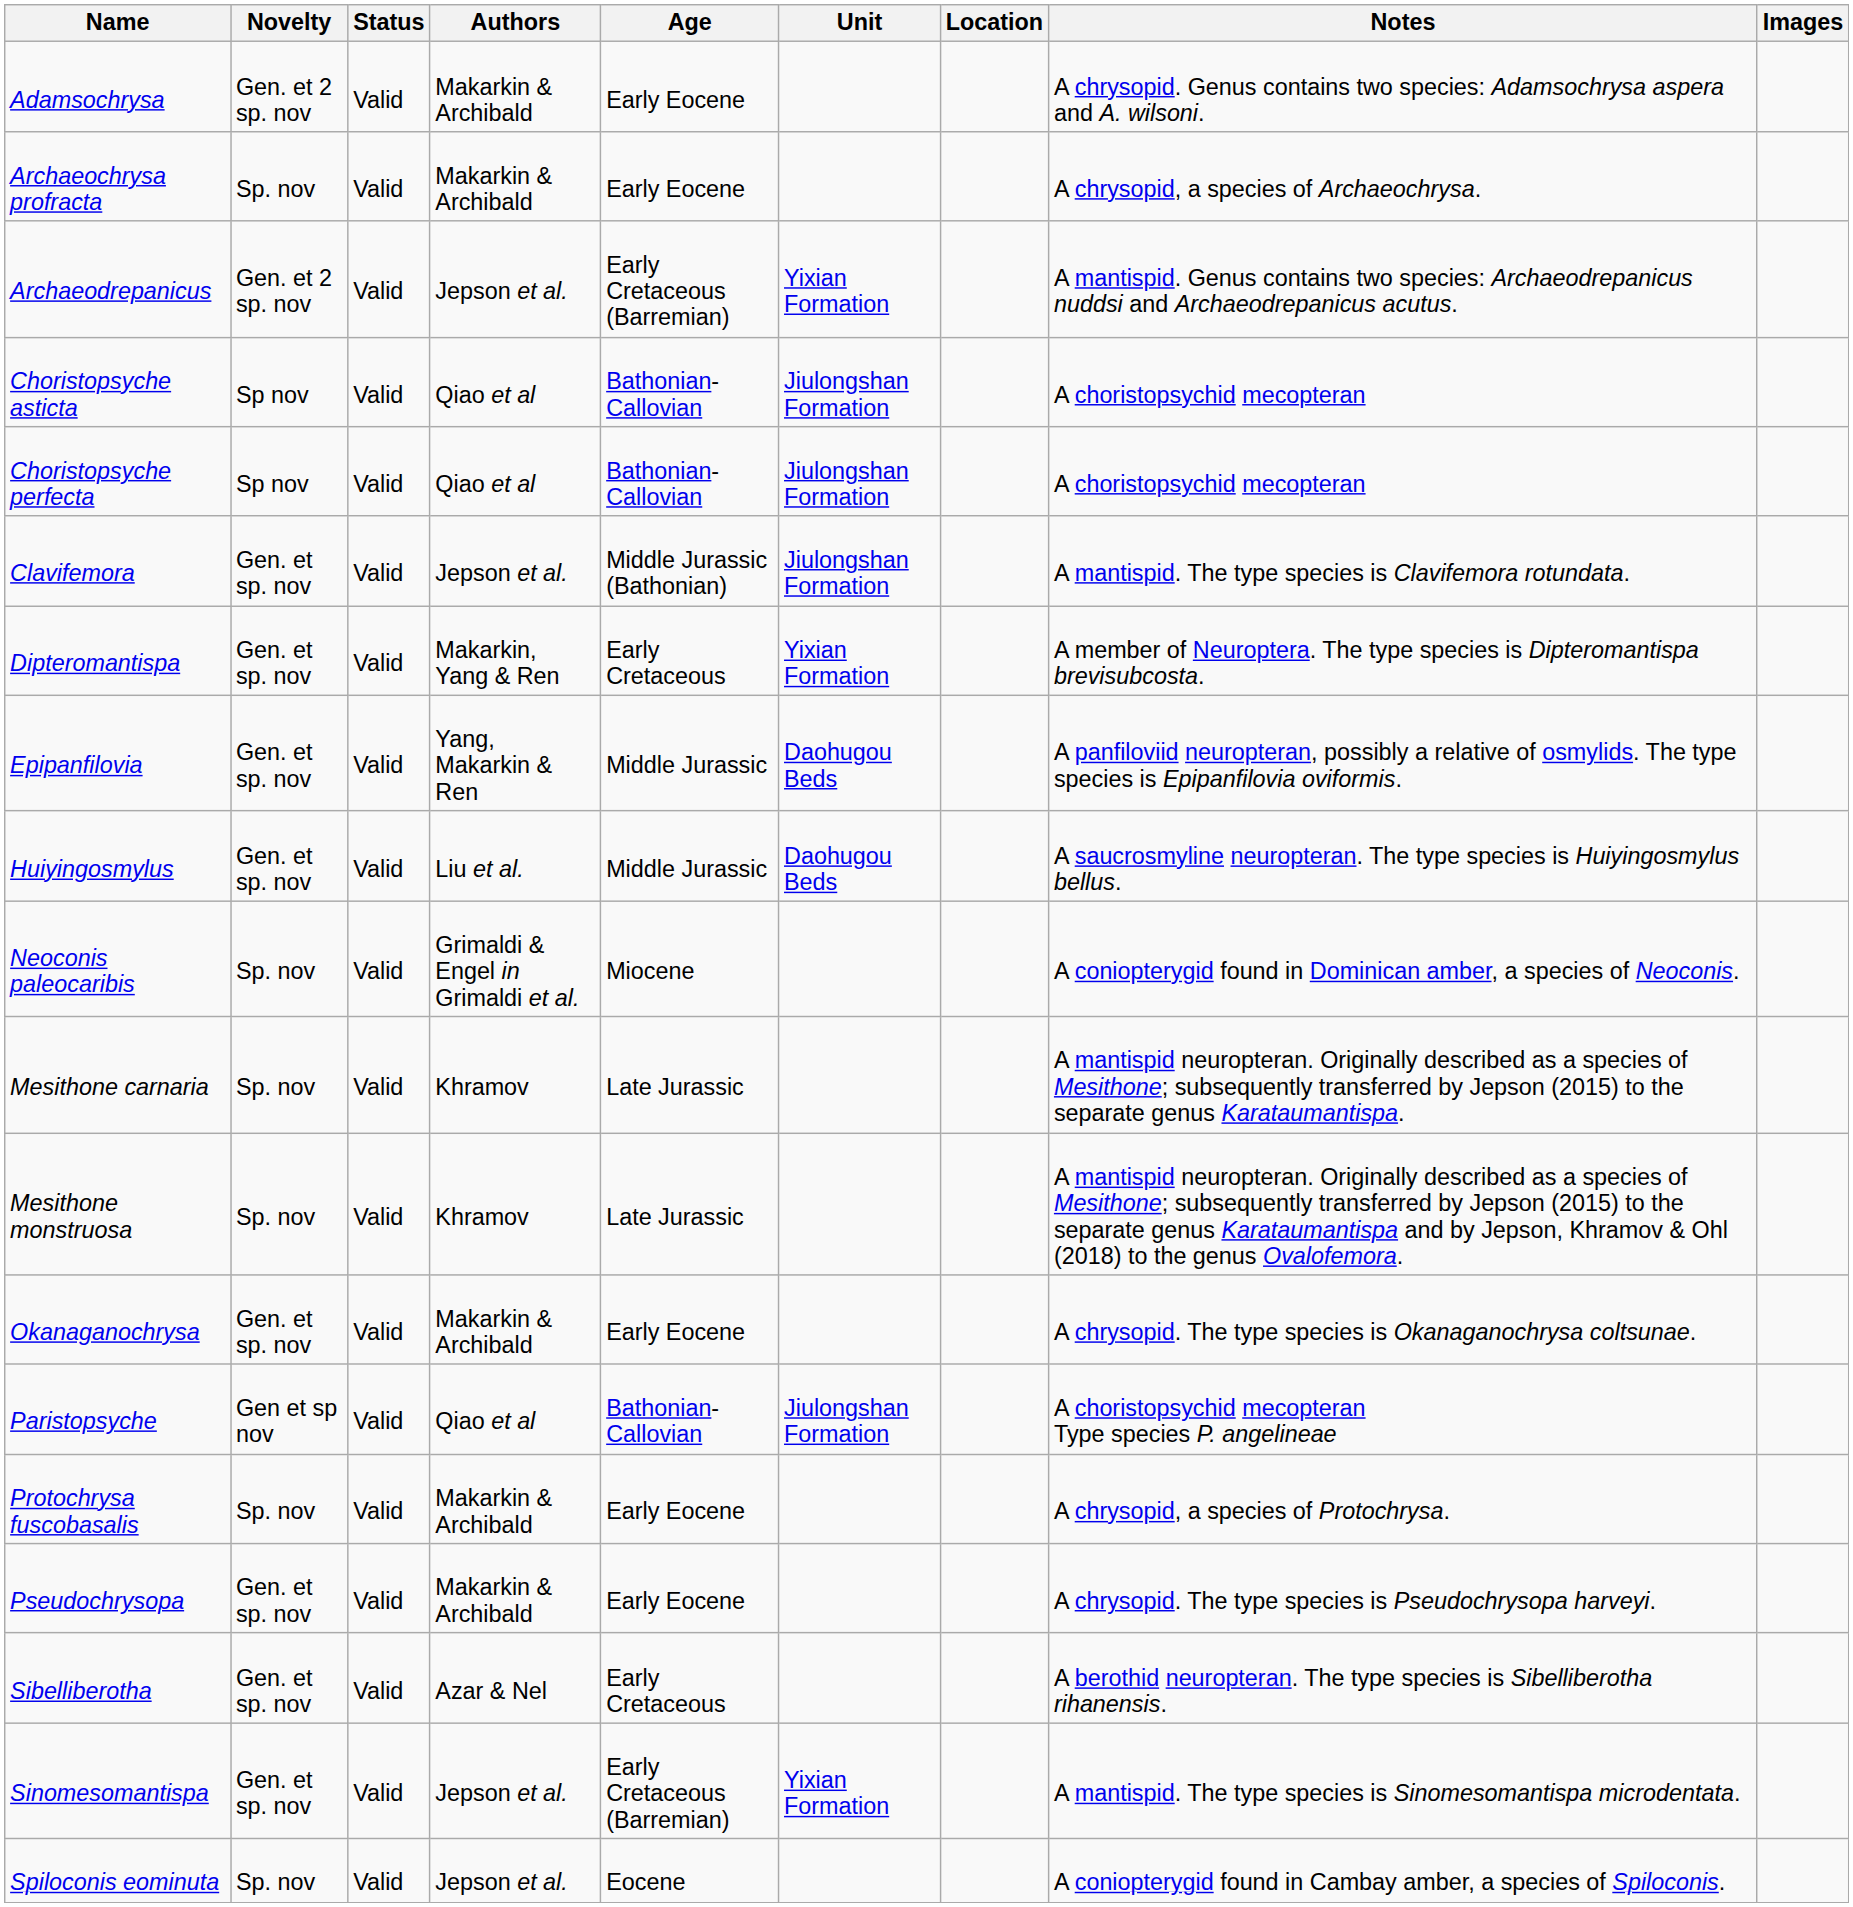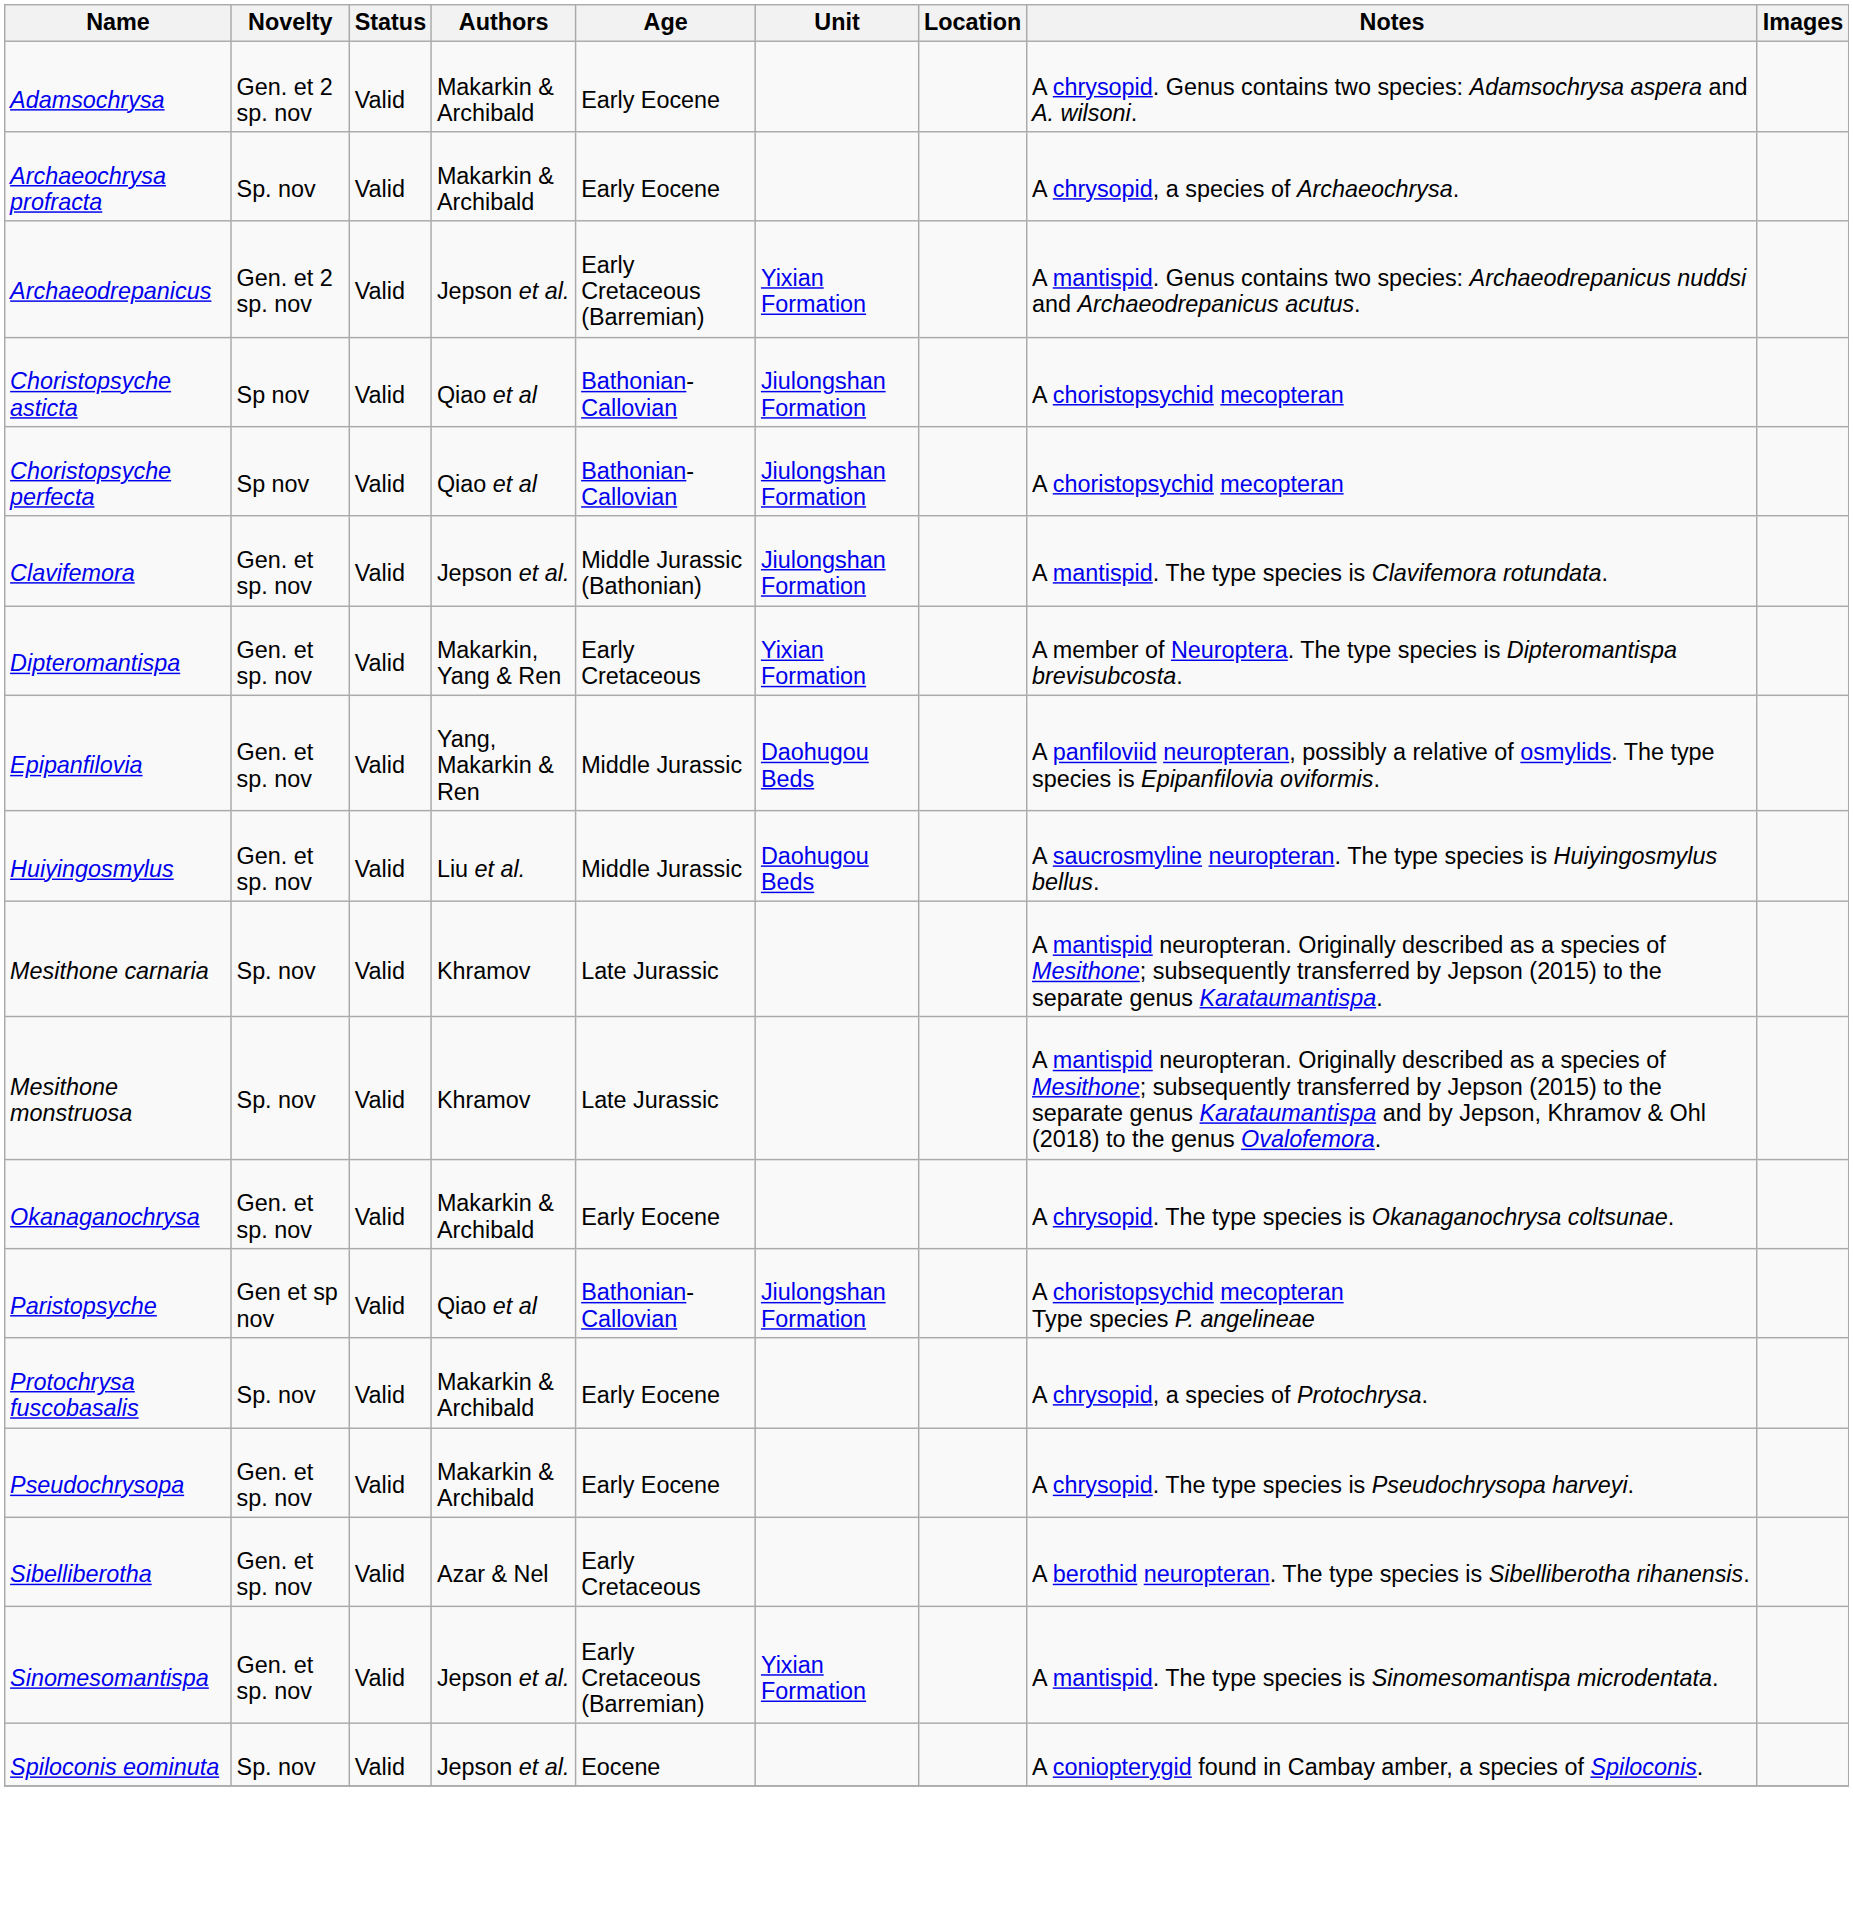- row: (72, 971)
